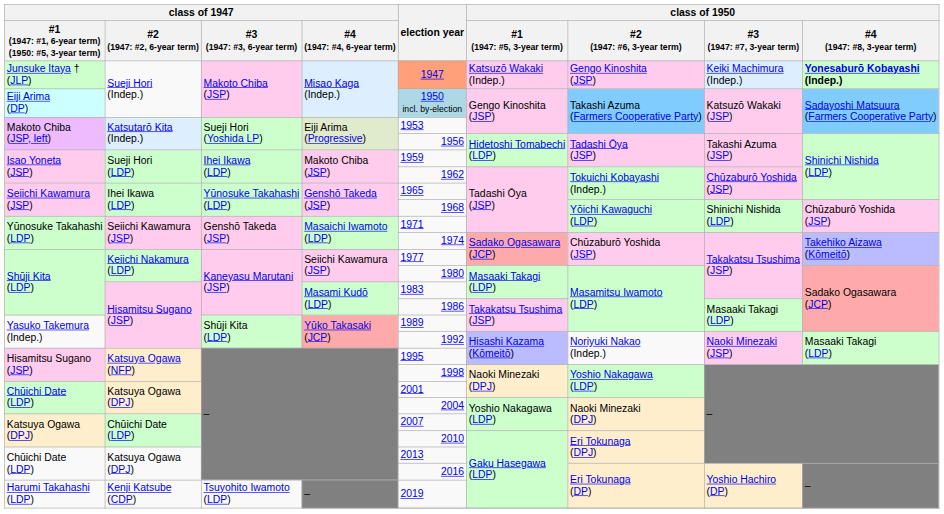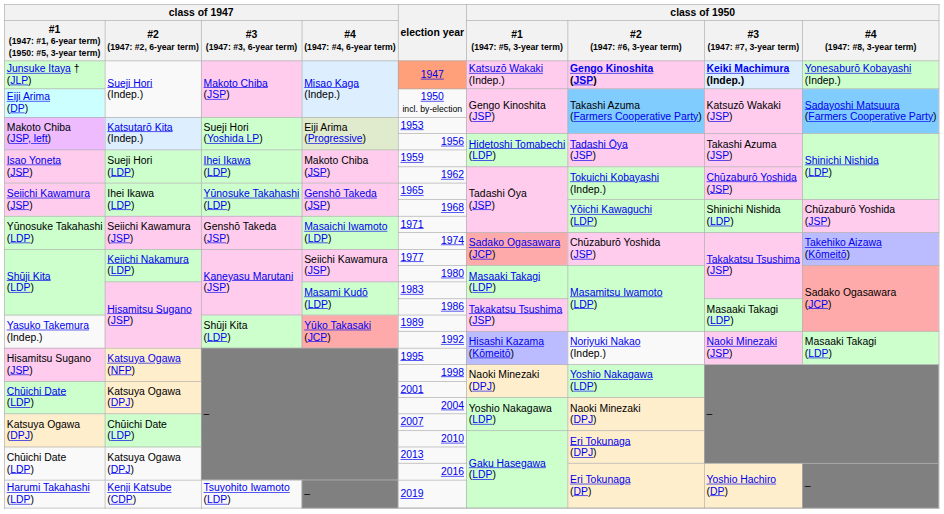(608, 74) normal -> (612, 74) bold
(745, 74) normal -> (748, 74) bold
(862, 74) bold -> (858, 74) normal
(432, 103) lightblue background -> (432, 103) no background
